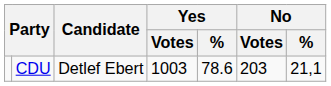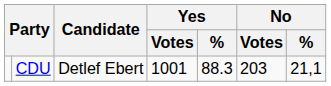(169, 68) 1003 -> (169, 68) 1001
(217, 68) 78.6 -> (217, 68) 88.3
